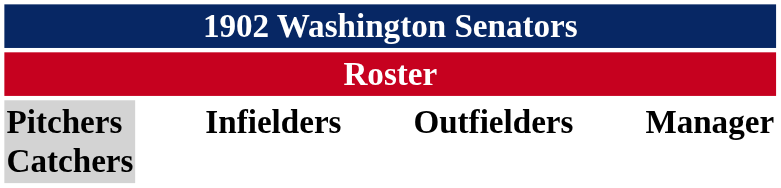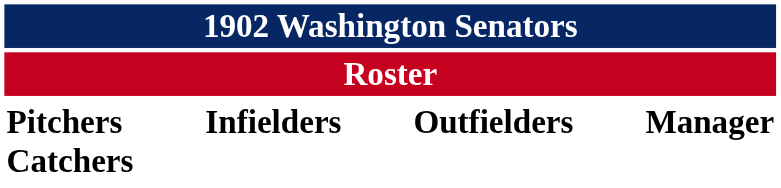(70, 141) lightgrey background -> (70, 141) no background
